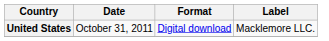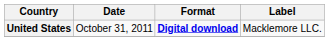(194, 28) normal -> (198, 28) bold
